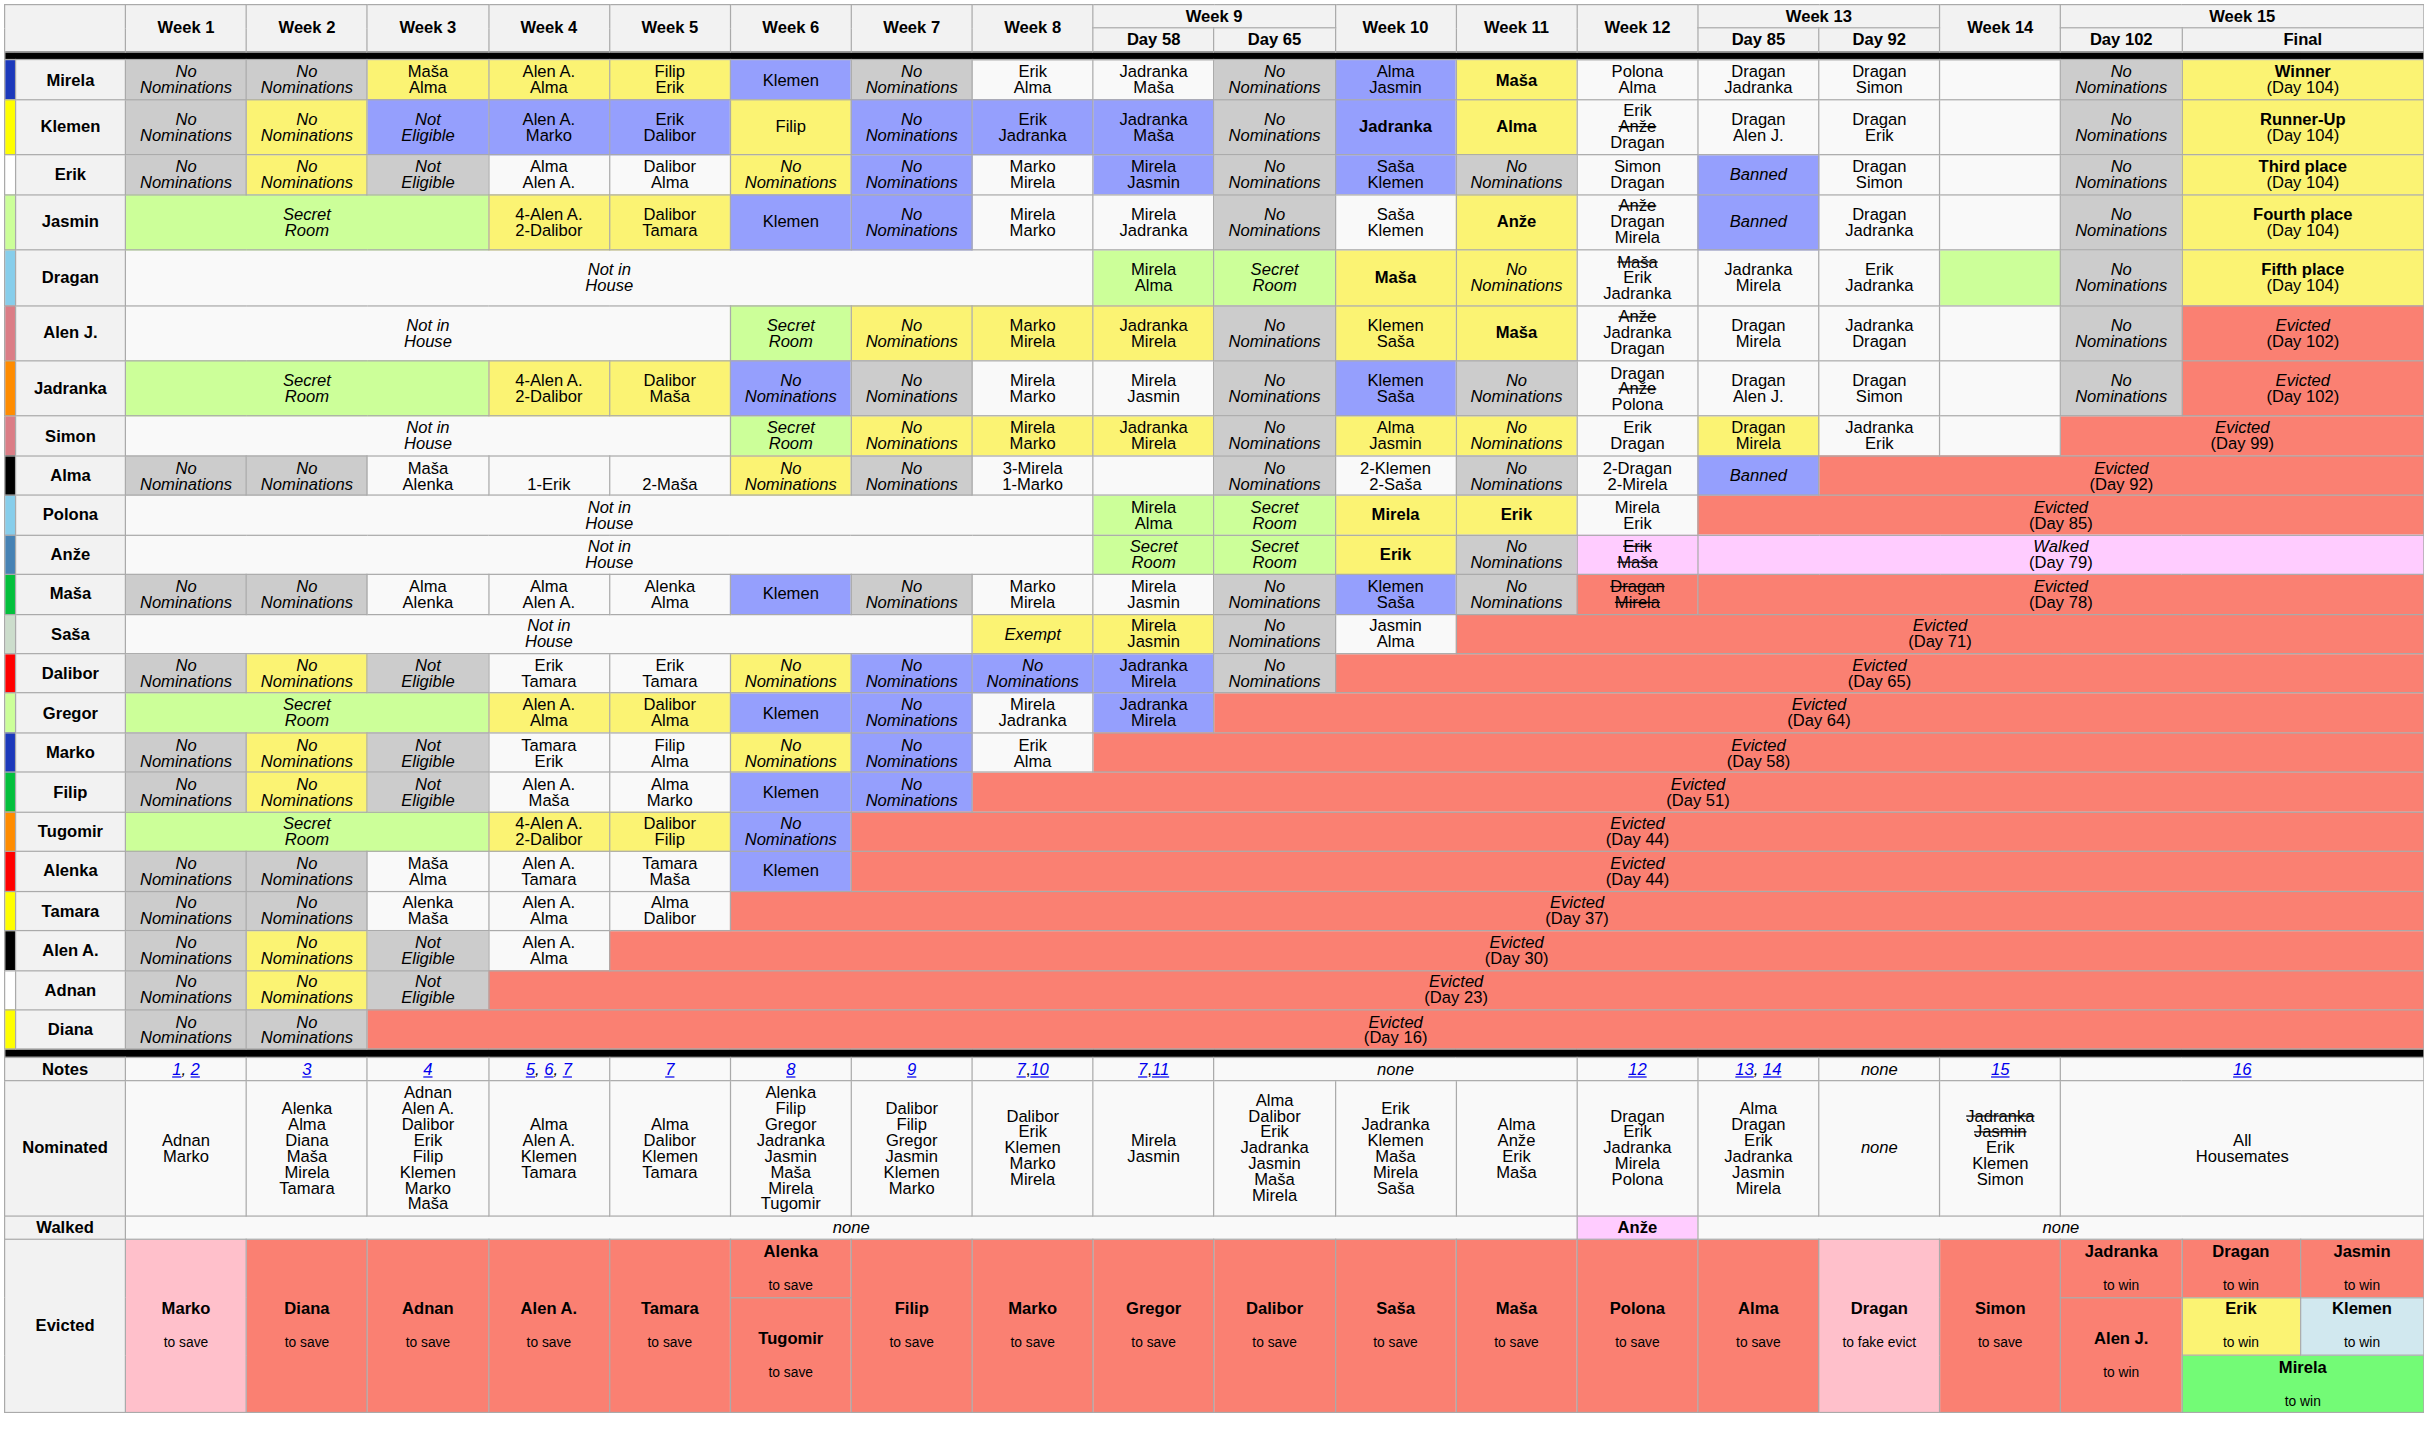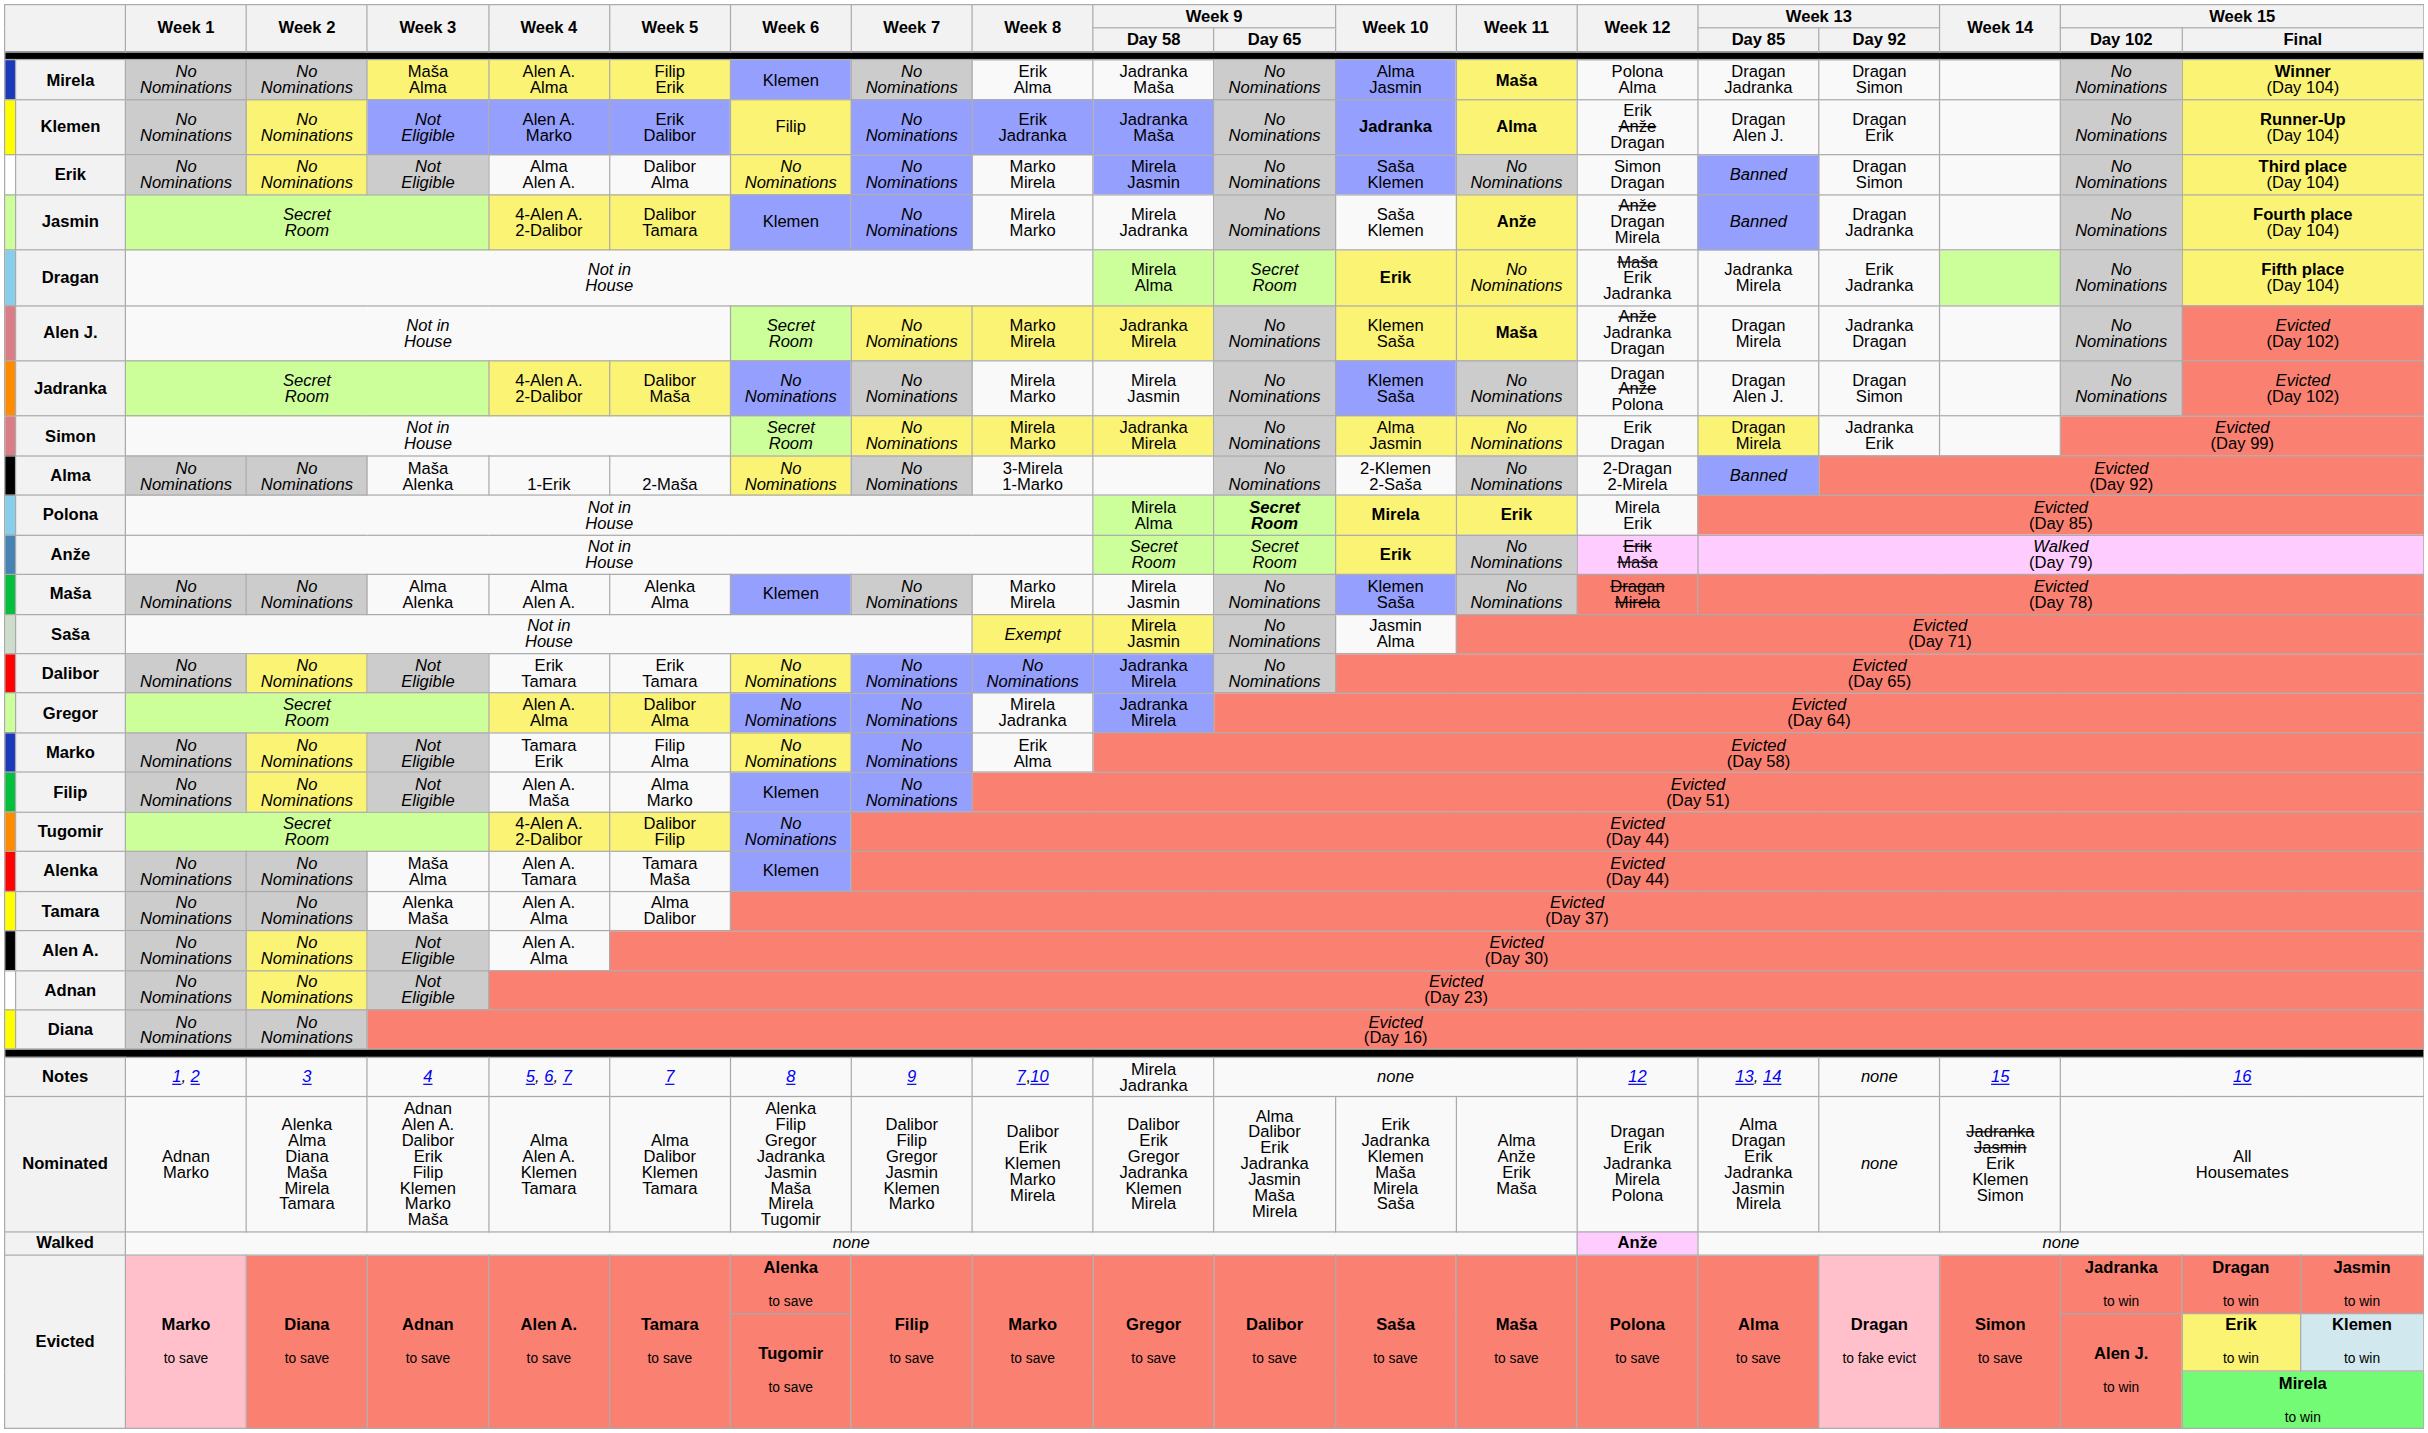(1396, 277) Maša -> (1396, 277) Erik
(1275, 515) normal -> (1275, 515) bold
(791, 713) Klemen -> (791, 713) No Nominations
(1154, 1069) 7,11 -> (1154, 1077) Mirela Jadranka
(1154, 1148) Mirela Jasmin -> (1154, 1164) Dalibor Erik Gregor Jadranka Klemen Mirela
